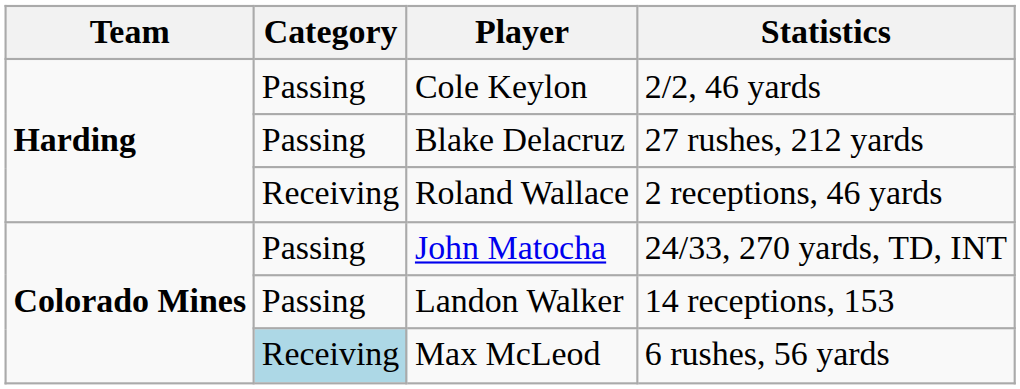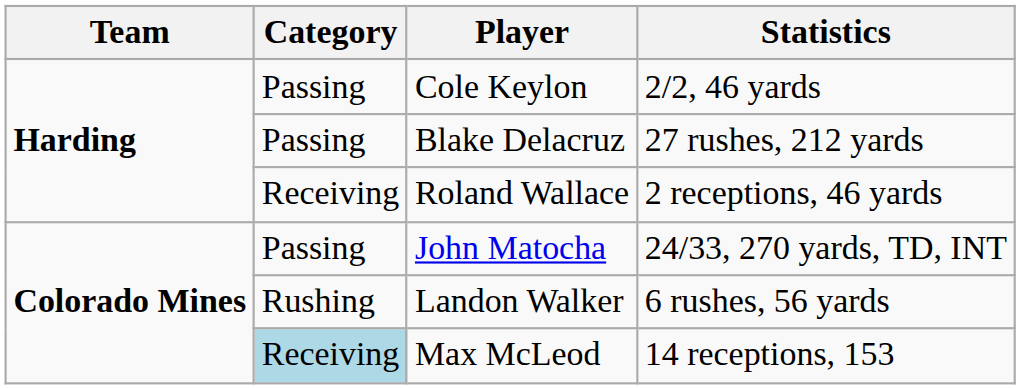(314, 301) Passing -> (318, 301) Rushing
(770, 301) 14 receptions, 153 -> (767, 301) 6 rushes, 56 yards
(767, 355) 6 rushes, 56 yards -> (770, 355) 14 receptions, 153
